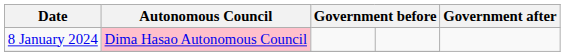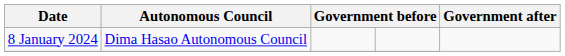(206, 39) pink background -> (206, 39) no background
